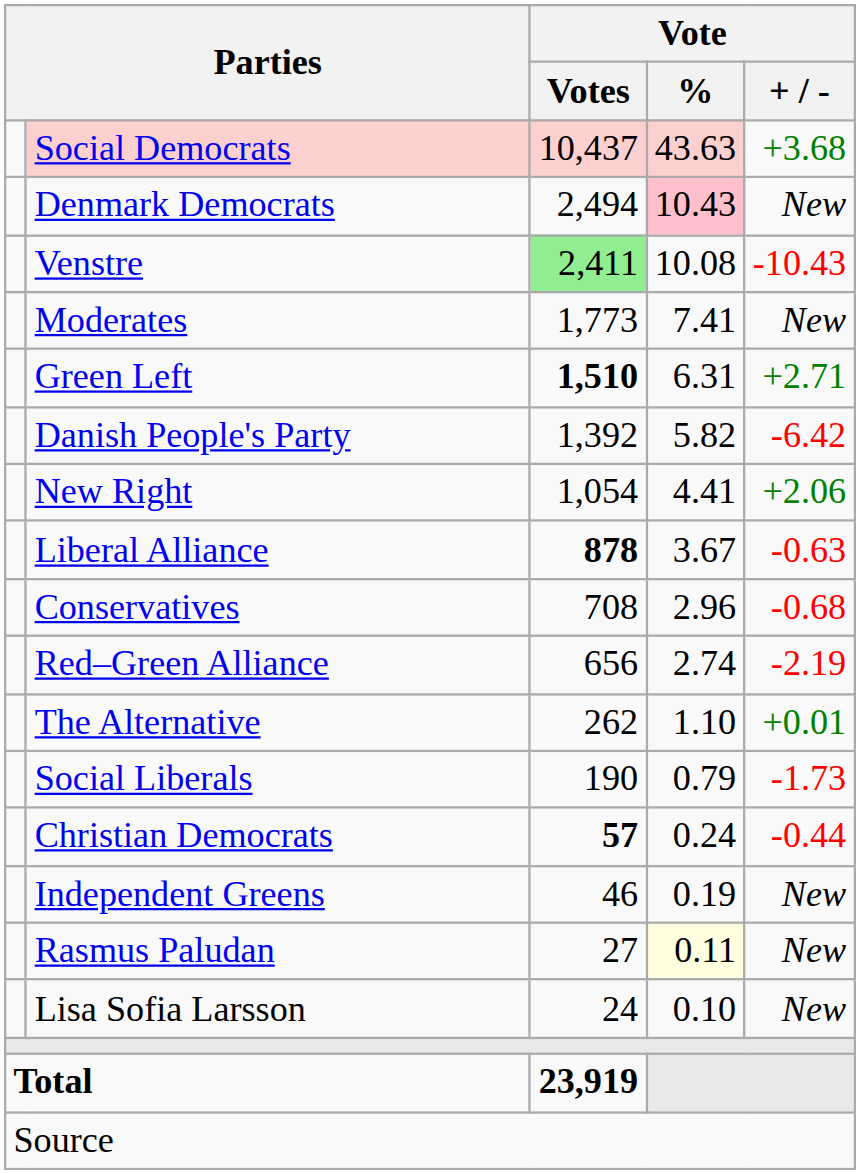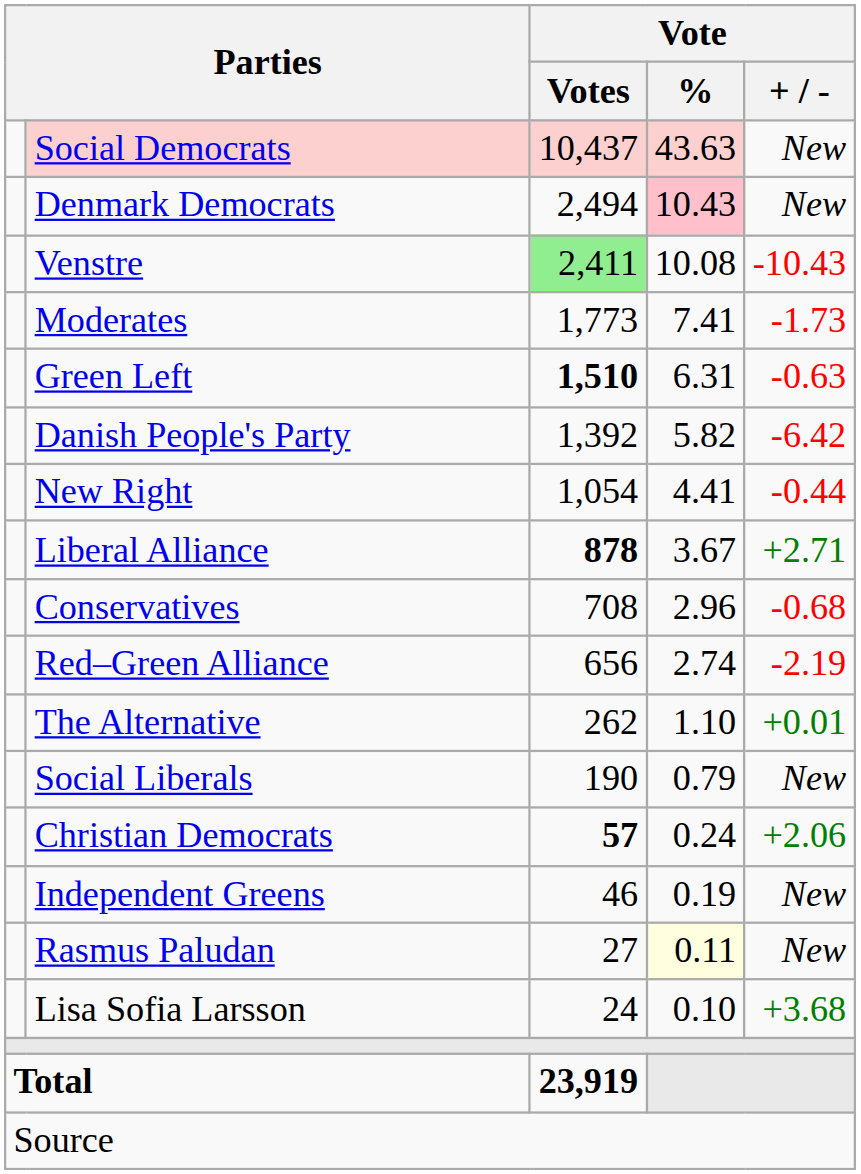(804, 147) +3.68 -> (814, 147) New
(814, 319) New -> (809, 319) -1.73
(804, 377) +2.71 -> (809, 377) -0.63
(804, 491) +2.06 -> (809, 491) -0.44
(809, 549) -0.63 -> (804, 549) +2.71
(809, 778) -1.73 -> (814, 778) New
(809, 836) -0.44 -> (804, 836) +2.06
(814, 1008) New -> (804, 1008) +3.68
